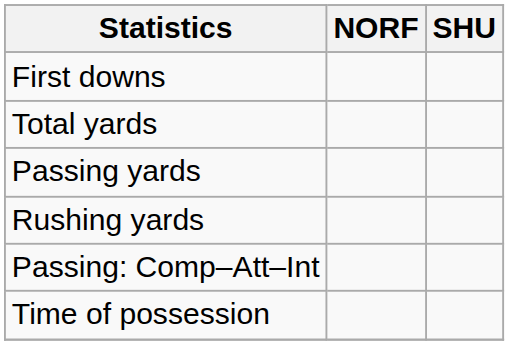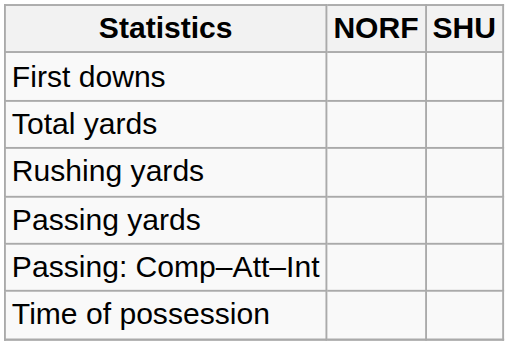rows swapped: (108, 219) <-> (106, 171)
